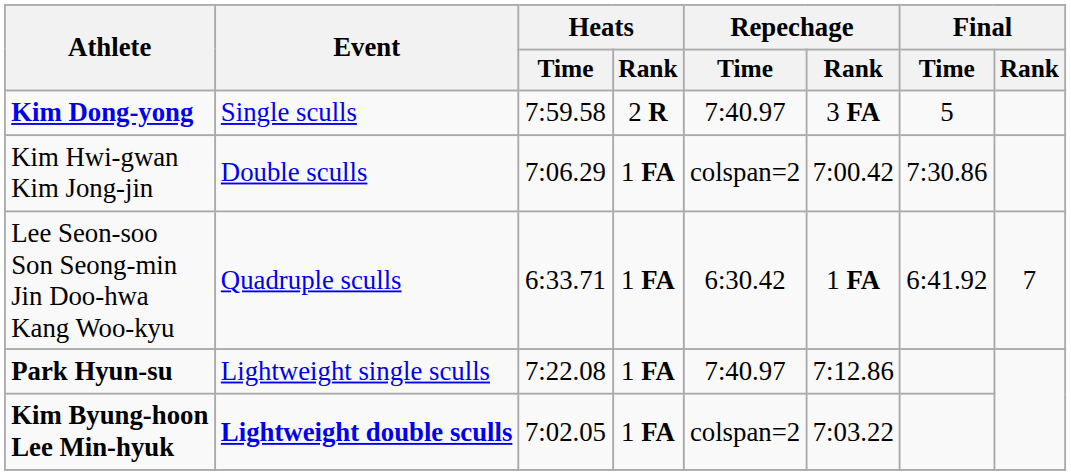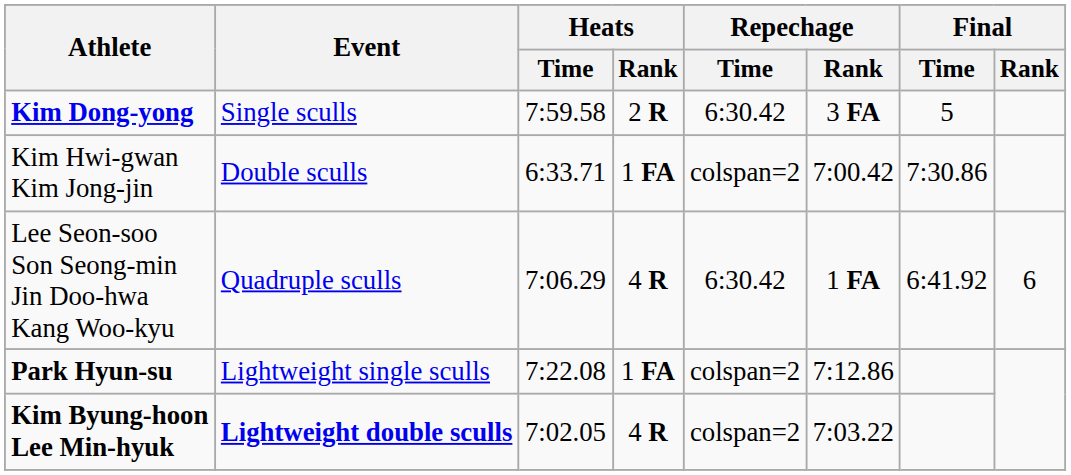(745, 112) 7:40.97 -> (745, 112) 6:30.42
(565, 172) 7:06.29 -> (565, 172) 6:33.71
(565, 280) 6:33.71 -> (565, 280) 7:06.29
(648, 280) 1 FA -> (648, 280) 4 R
(1029, 280) 7 -> (1029, 280) 6
(745, 371) 7:40.97 -> (745, 371) colspan=2
(648, 431) 1 FA -> (648, 431) 4 R
